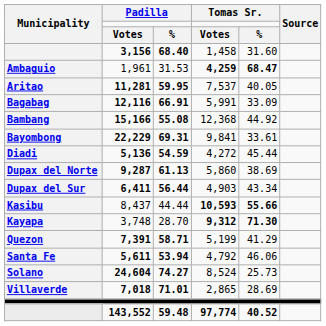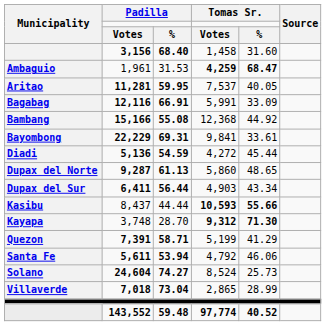(262, 171) 38.69 -> (262, 171) 48.65
(173, 290) 71.01 -> (173, 290) 73.04
(262, 290) 28.69 -> (262, 290) 28.99
